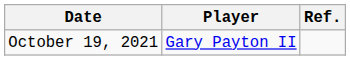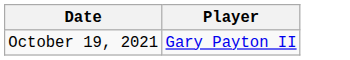- column: (323, 17)
